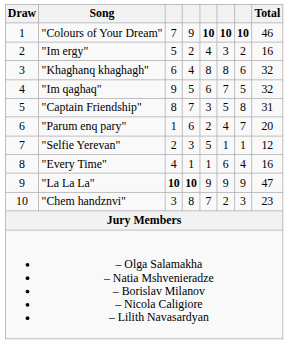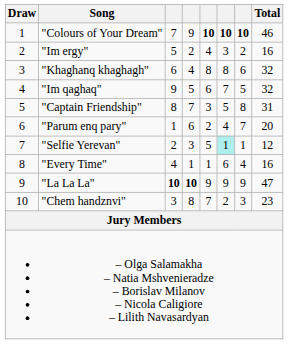(226, 145) no background -> (226, 145) paleturquoise background
